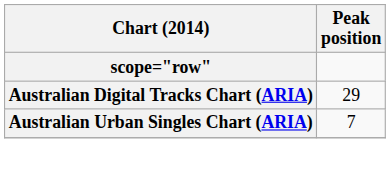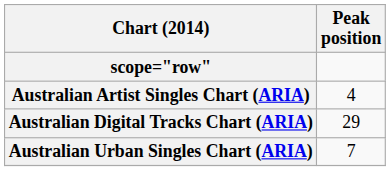+ row: (161, 94)
